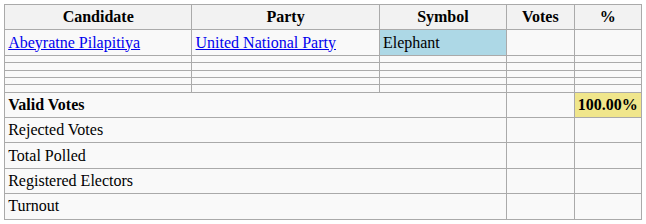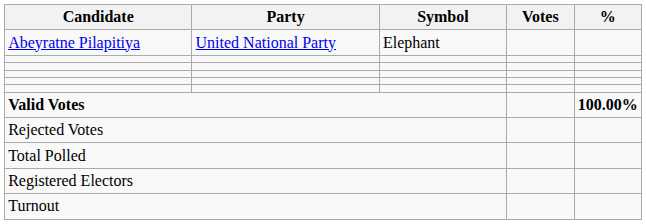(411, 42) lightblue background -> (411, 42) no background
(608, 104) khaki background -> (608, 104) no background
